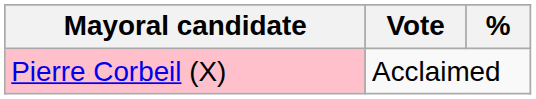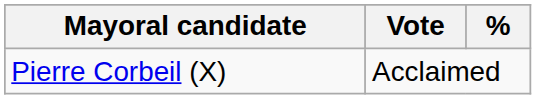(119, 70) pink background -> (119, 70) no background
